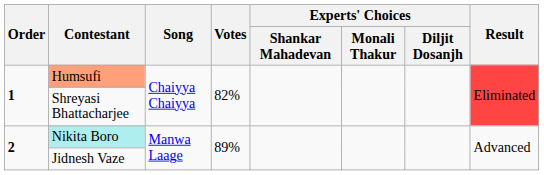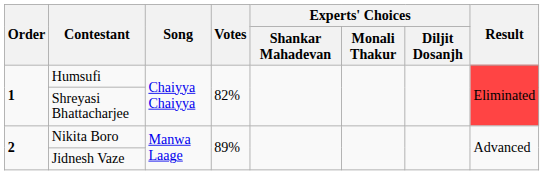(76, 76) lightsalmon background -> (76, 76) no background
(85, 136) paleturquoise background -> (85, 136) no background
